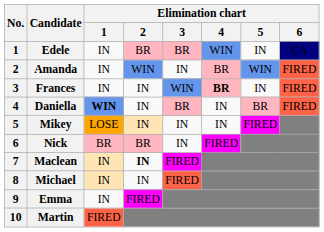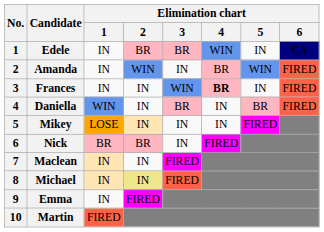(104, 106) bold -> (104, 106) normal
(143, 161) bold -> (143, 161) normal
(143, 180) no background -> (143, 180) khaki background
